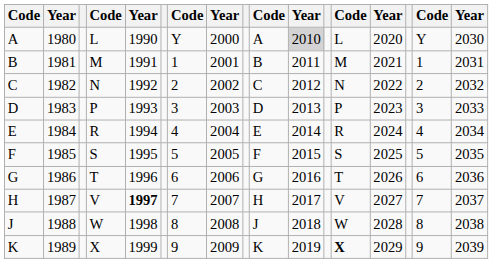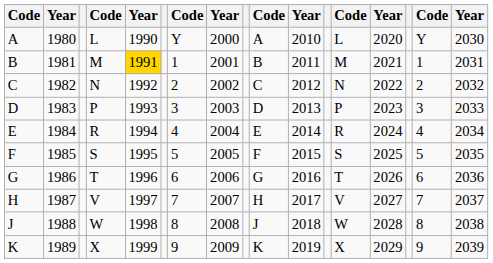(306, 39) lightgrey background -> (306, 39) no background
(143, 62) no background -> (143, 62) gold background
(143, 200) bold -> (143, 200) normal
(340, 246) bold -> (340, 246) normal
